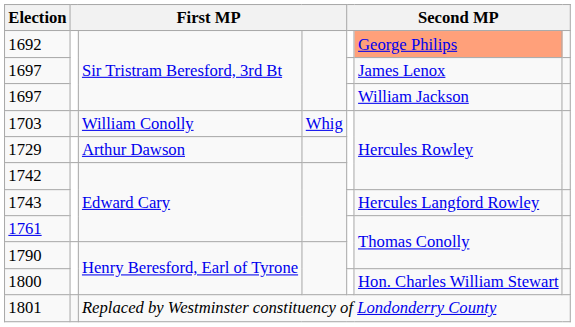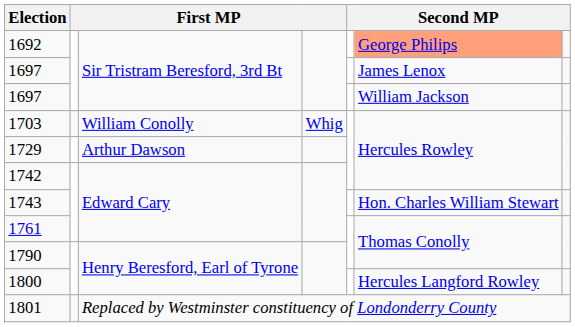(449, 202) Hercules Langford Rowley -> (458, 202) Hon. Charles William Stewart
(458, 281) Hon. Charles William Stewart -> (449, 281) Hercules Langford Rowley
